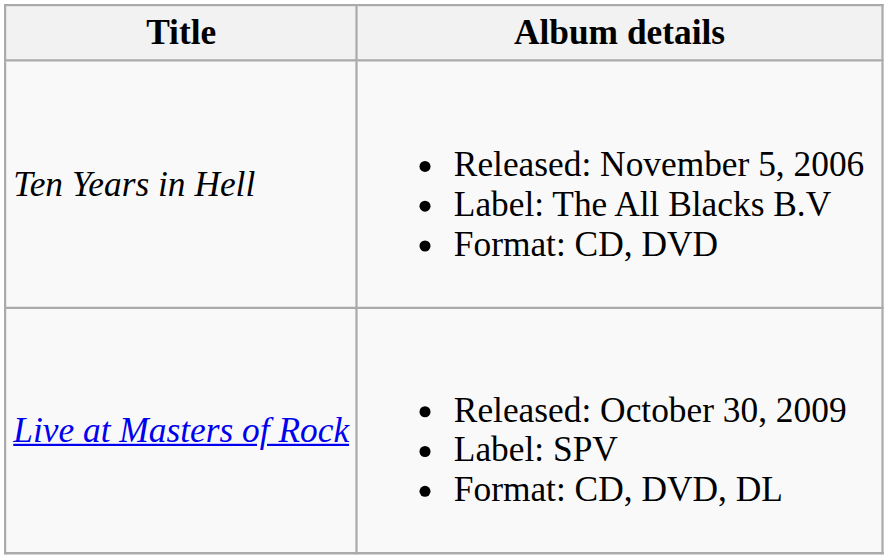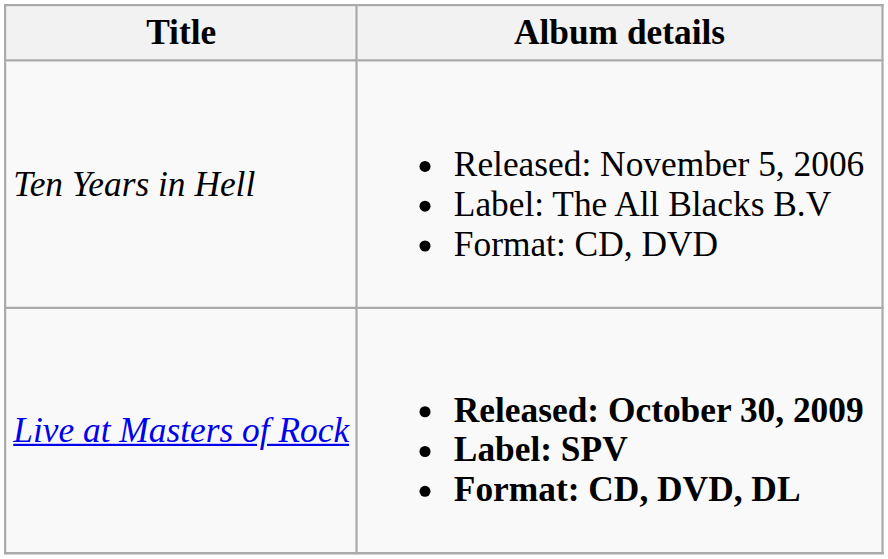(620, 450) normal -> (620, 450) bold
